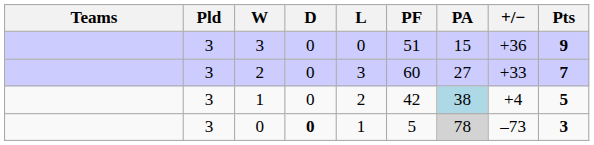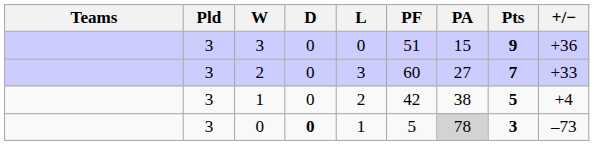columns swapped: (513, 18) <-> (564, 18)
(462, 99) lightblue background -> (462, 99) no background
